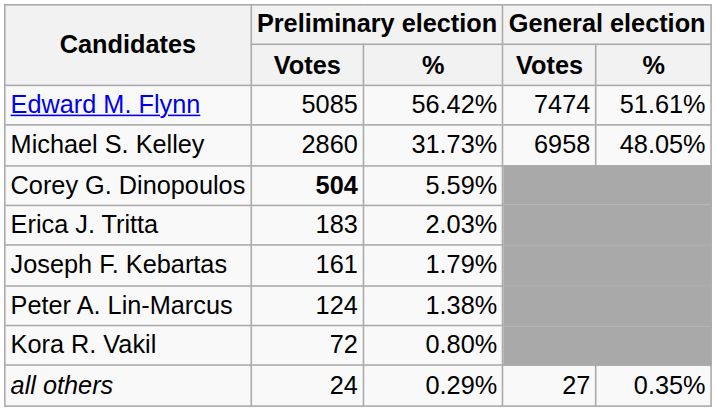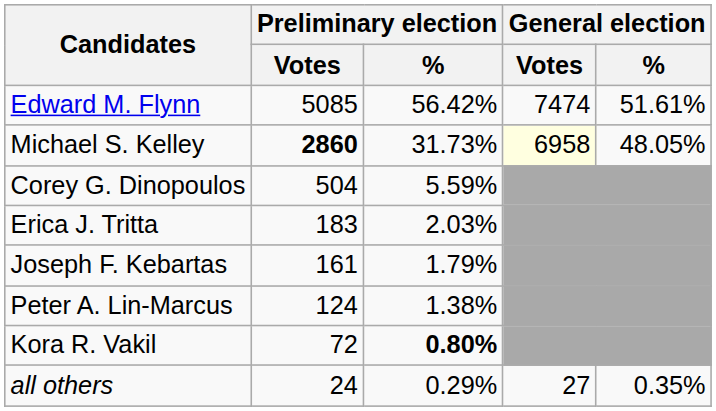(330, 144) normal -> (330, 144) bold
(562, 144) no background -> (562, 144) lightyellow background
(337, 184) bold -> (337, 184) normal
(461, 345) normal -> (461, 345) bold
